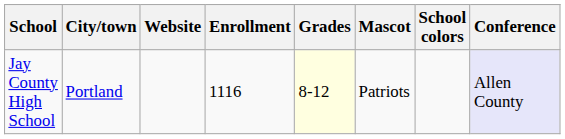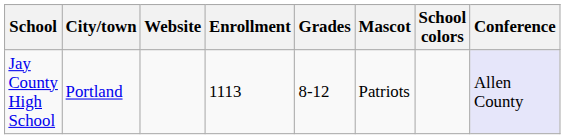(225, 91) 1116 -> (225, 91) 1113
(314, 91) lightyellow background -> (314, 91) no background
